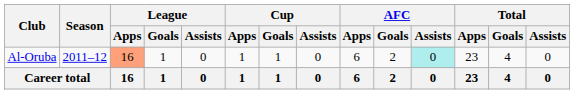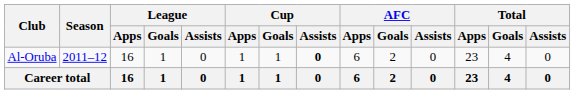(127, 57) lightsalmon background -> (127, 57) no background
(318, 57) normal -> (318, 57) bold
(433, 57) paleturquoise background -> (433, 57) no background
